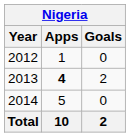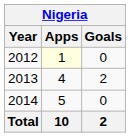(62, 57) no background -> (62, 57) lightyellow background
(62, 79) bold -> (62, 79) normal
